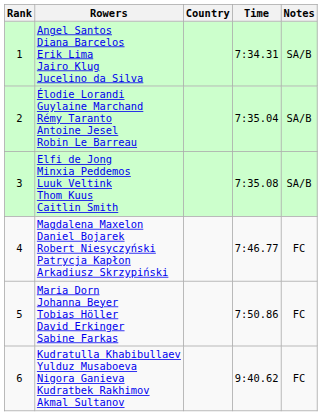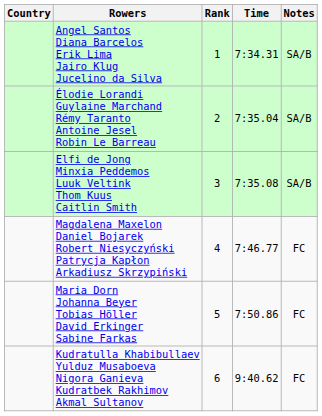columns swapped: (19, 13) <-> (208, 13)
